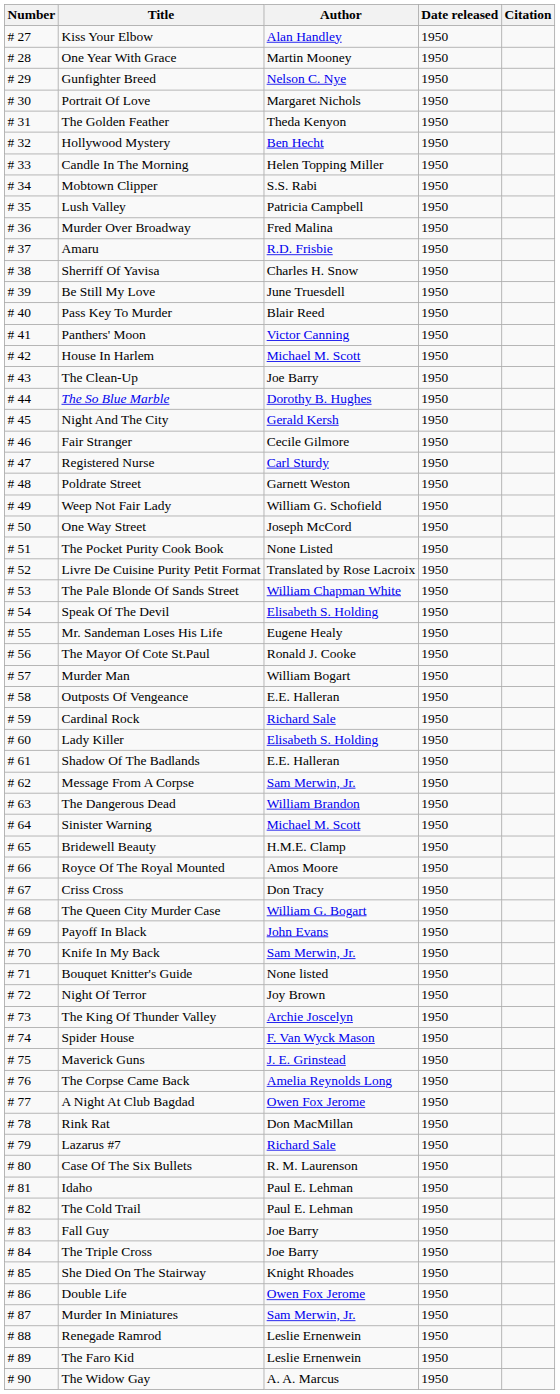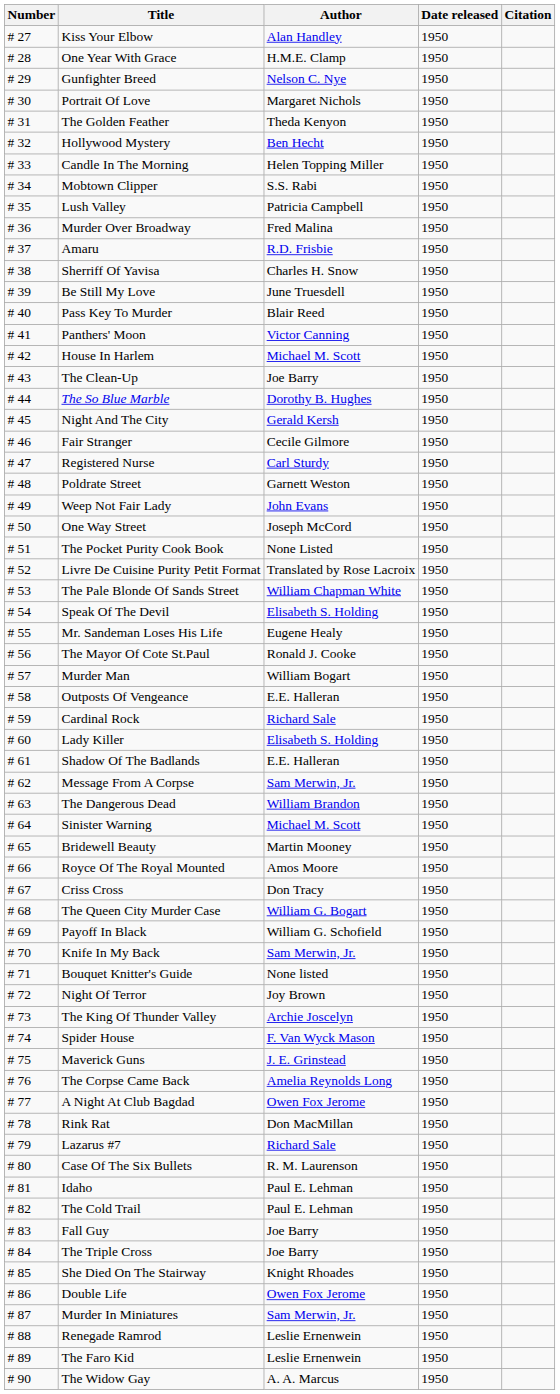(309, 57) Martin Mooney -> (306, 57) H.M.E. Clamp
(324, 505) William G. Schofield -> (297, 505) John Evans
(306, 846) H.M.E. Clamp -> (309, 846) Martin Mooney
(297, 931) John Evans -> (324, 931) William G. Schofield
